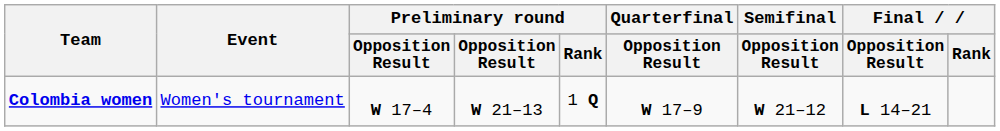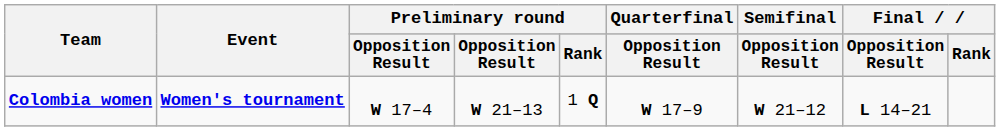(253, 101) normal -> (253, 101) bold
